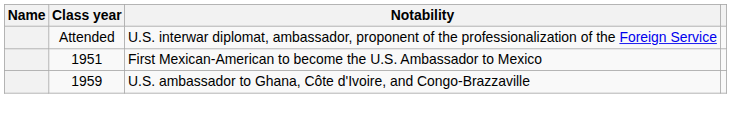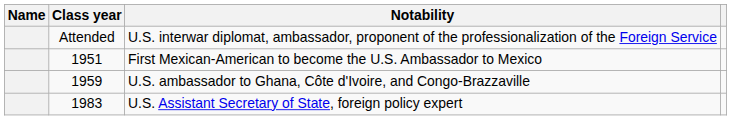+ row: (295, 103)
